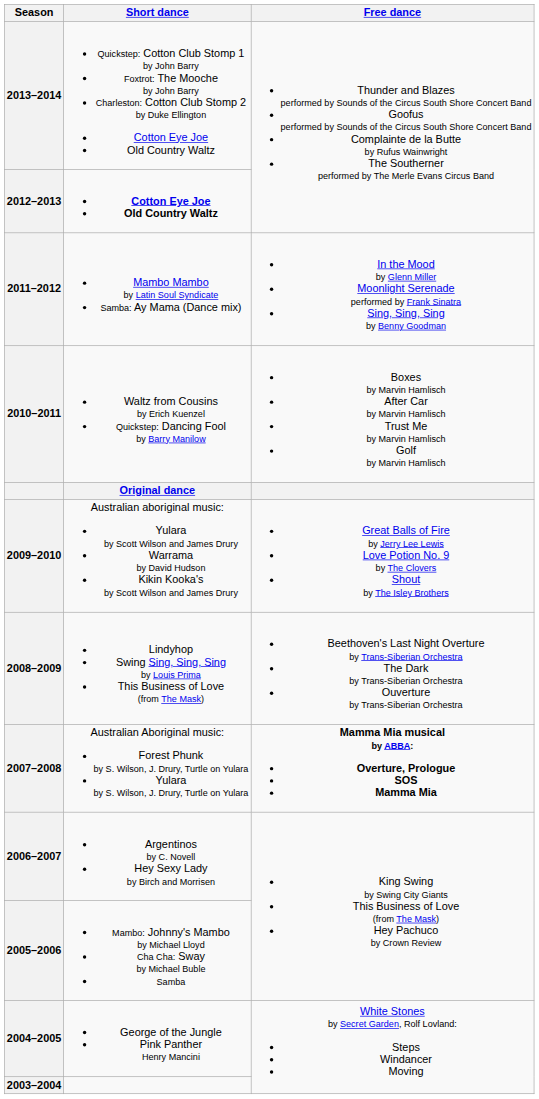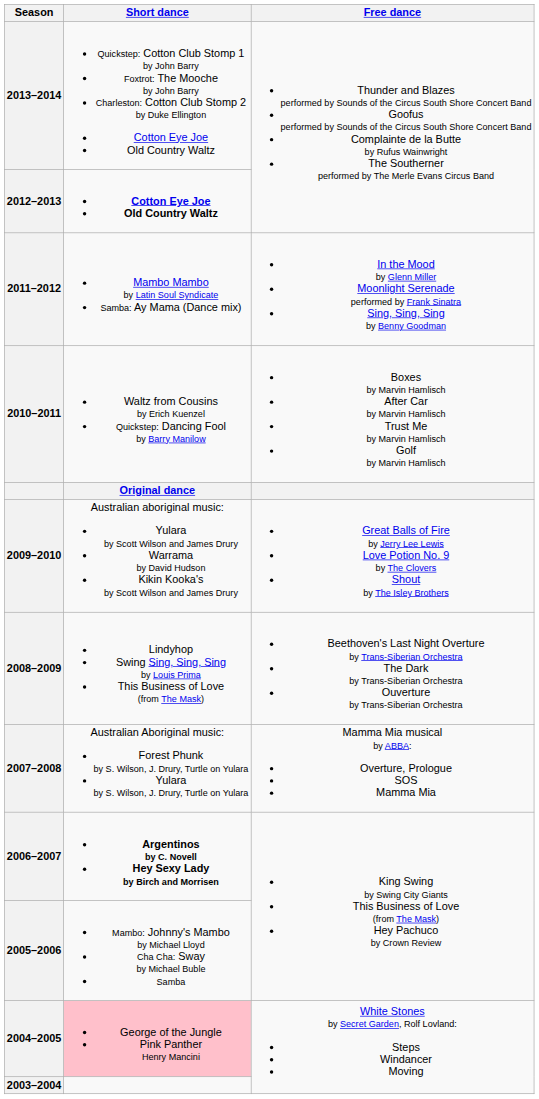(392, 763) bold -> (392, 763) normal
(157, 863) normal -> (157, 863) bold
(157, 1045) no background -> (157, 1045) pink background
